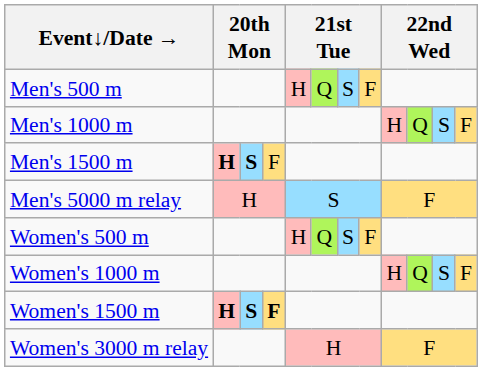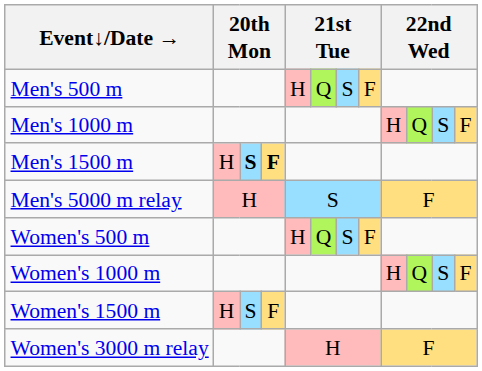(227, 162) bold -> (227, 162) normal
(274, 162) normal -> (273, 162) bold
(227, 310) bold -> (227, 310) normal
(251, 310) bold -> (251, 310) normal
(274, 310) bold -> (273, 310) normal
